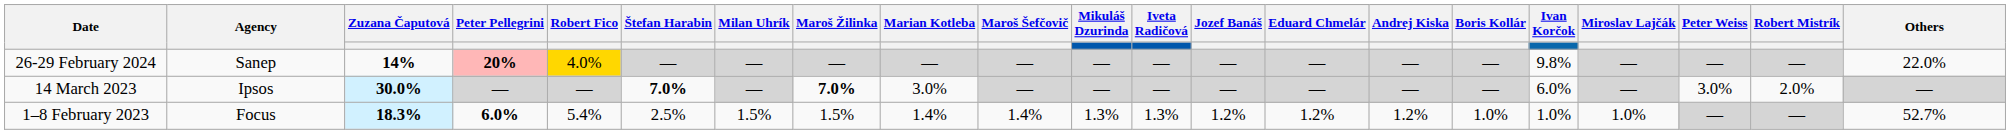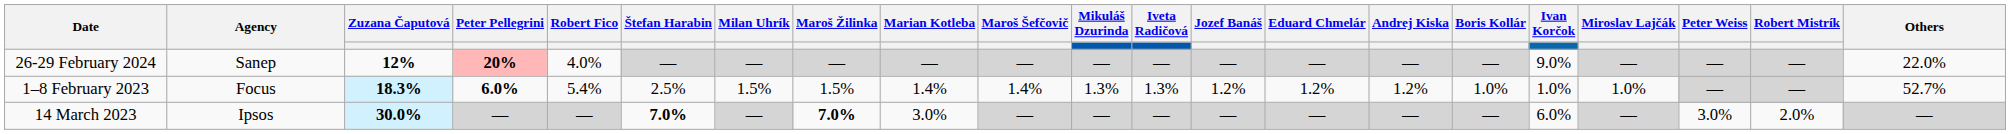(399, 62) 14% -> (399, 62) 12%
(584, 62) gold background -> (584, 62) no background
(1554, 62) 9.8% -> (1554, 62) 9.0%
rows swapped: (86, 89) <-> (86, 115)
